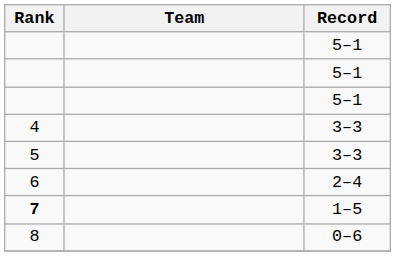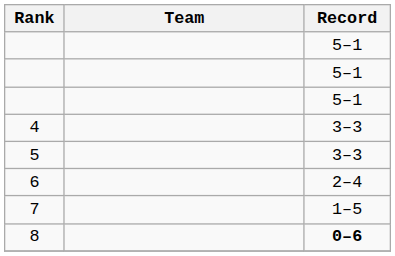(34, 210) bold -> (34, 210) normal
(347, 237) normal -> (347, 237) bold
